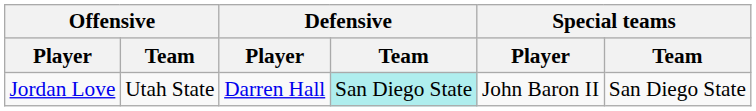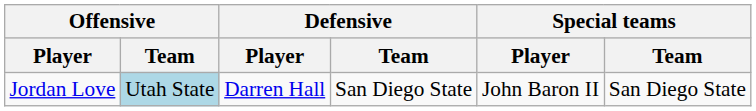(170, 88) no background -> (170, 88) lightblue background
(404, 88) paleturquoise background -> (404, 88) no background
